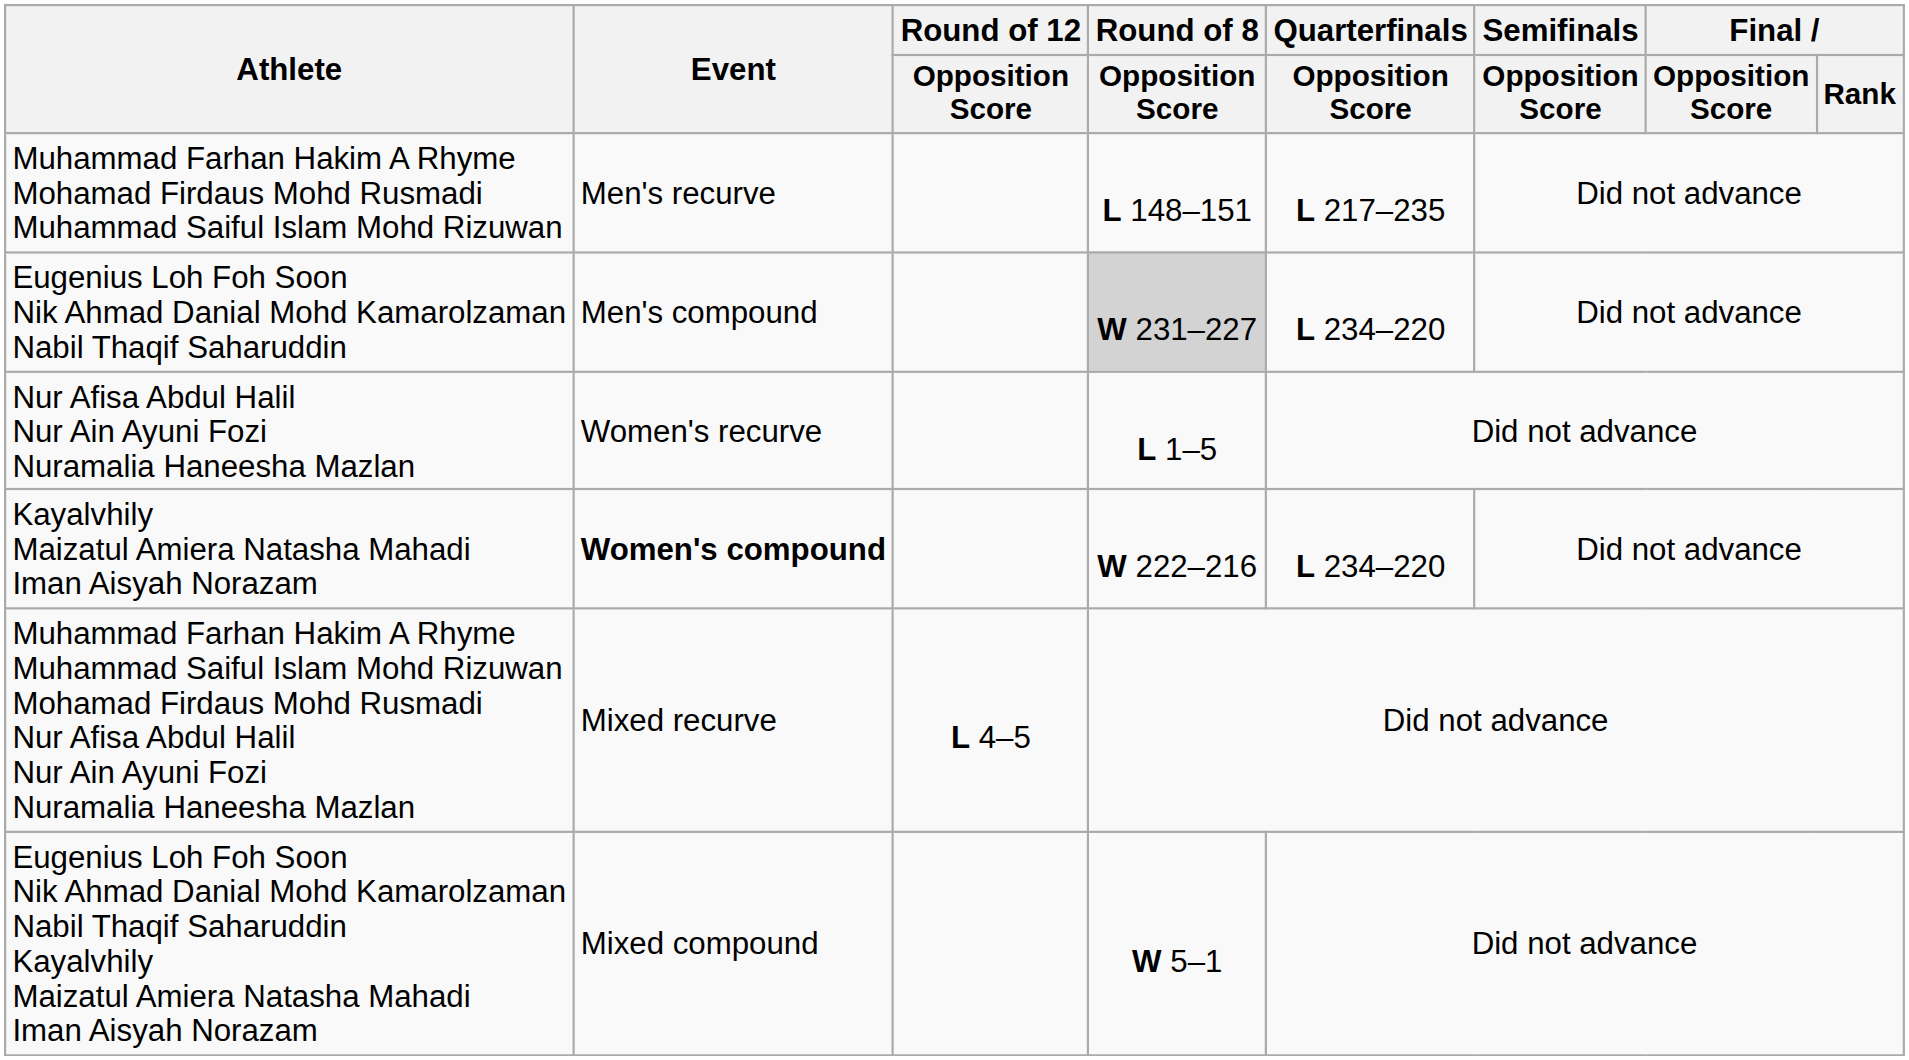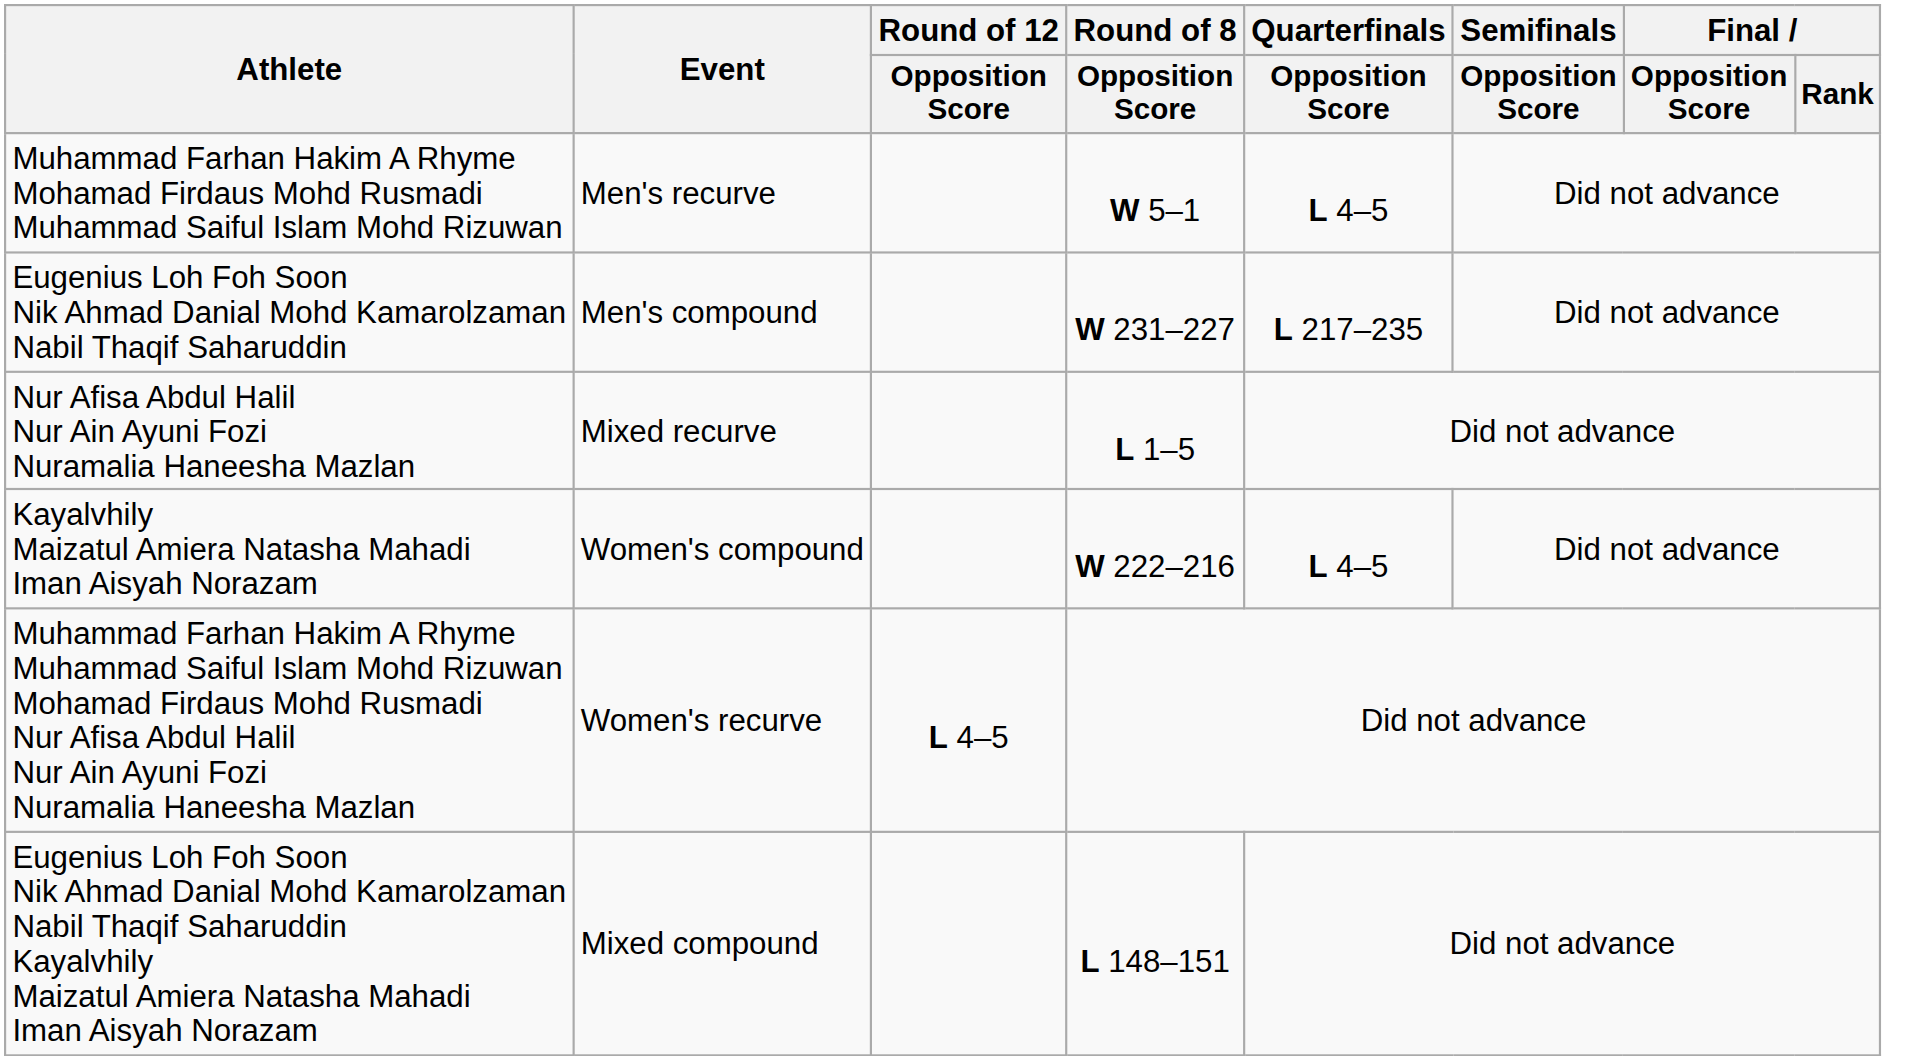(1177, 211) L 148–151 -> (1155, 211) W 5–1
(1371, 211) L 217–235 -> (1348, 211) L 4–5
(1177, 330) lightgrey background -> (1155, 330) no background
(1371, 330) L 234–220 -> (1348, 330) L 217–235
(701, 431) Women's recurve -> (679, 431) Mixed recurve
(733, 550) bold -> (722, 550) normal
(1371, 567) L 234–220 -> (1348, 567) L 4–5
(679, 721) Mixed recurve -> (701, 721) Women's recurve
(1177, 961) W 5–1 -> (1155, 961) L 148–151
